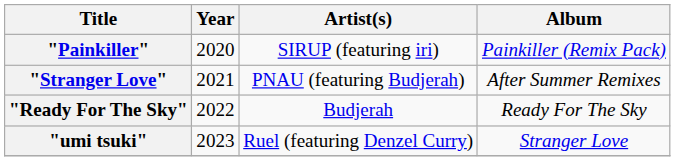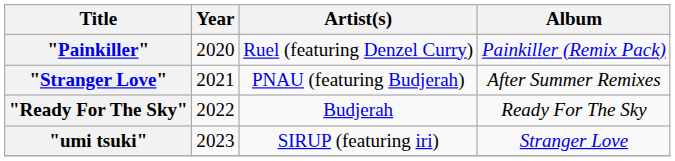(358, 49) SIRUP (featuring iri) -> (358, 49) Ruel (featuring Denzel Curry)
(358, 140) Ruel (featuring Denzel Curry) -> (358, 140) SIRUP (featuring iri)
